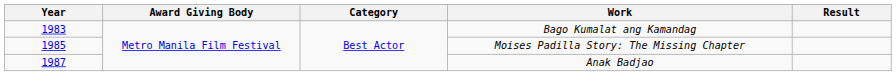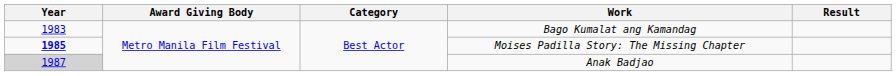(54, 46) normal -> (54, 46) bold
(54, 62) no background -> (54, 62) lightgrey background
